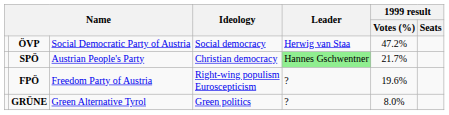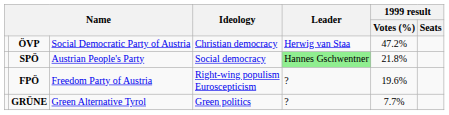(230, 43) Social democracy -> (236, 43) Christian democracy
(236, 59) Christian democracy -> (230, 59) Social democracy
(394, 59) 21.7% -> (394, 59) 21.8%
(394, 102) 8.0% -> (394, 102) 7.7%
